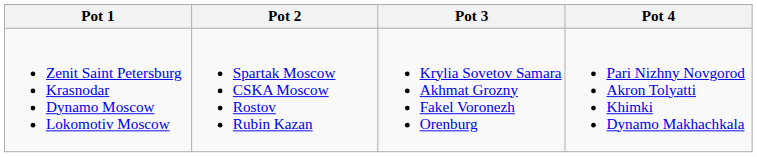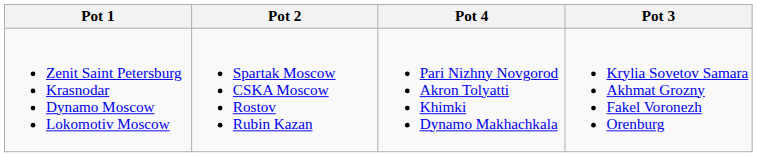columns swapped: (472, 16) <-> (658, 16)
